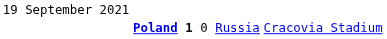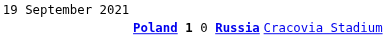(237, 28) normal -> (237, 28) bold
